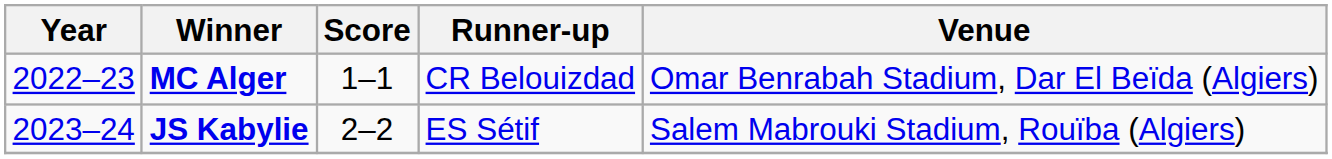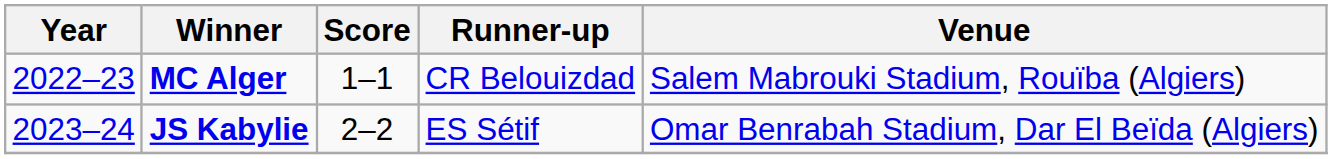(984, 79) Omar Benrabah Stadium, Dar El Beïda (Algiers) -> (948, 79) Salem Mabrouki Stadium, Rouïba (Algiers)
(948, 129) Salem Mabrouki Stadium, Rouïba (Algiers) -> (984, 129) Omar Benrabah Stadium, Dar El Beïda (Algiers)
